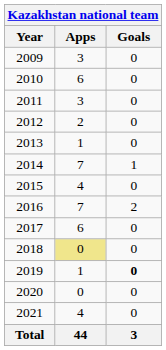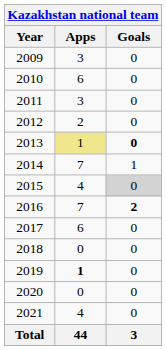(80, 143) no background -> (80, 143) khaki background
(134, 143) normal -> (134, 143) bold
(134, 185) no background -> (134, 185) lightgrey background
(134, 206) normal -> (134, 206) bold
(80, 249) khaki background -> (80, 249) no background
(80, 270) normal -> (80, 270) bold
(134, 270) bold -> (134, 270) normal
